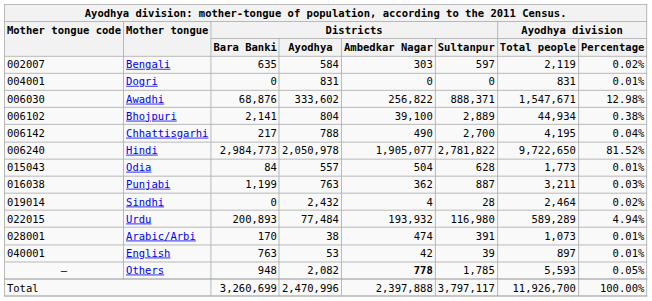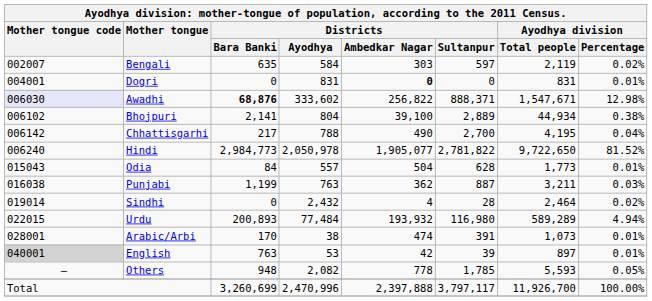(430, 82) normal -> (430, 82) bold
(26, 99) no background -> (26, 99) lavender background
(258, 99) normal -> (258, 99) bold
(26, 253) no background -> (26, 253) lightgrey background
(423, 270) bold -> (423, 270) normal
